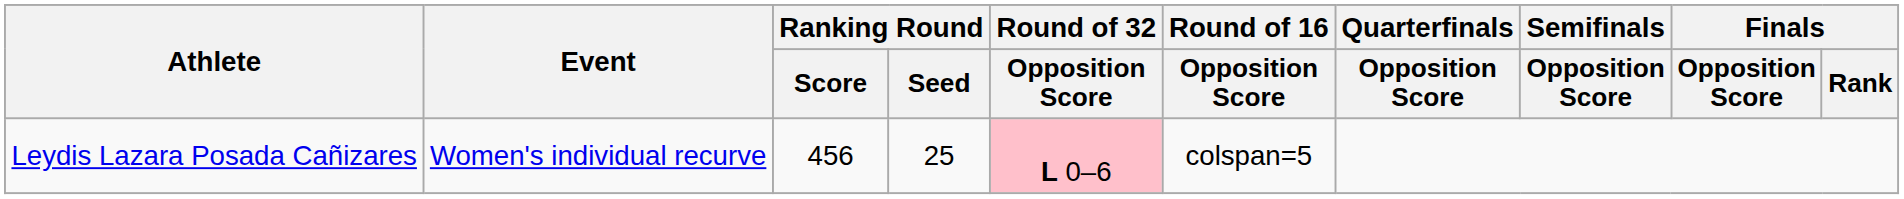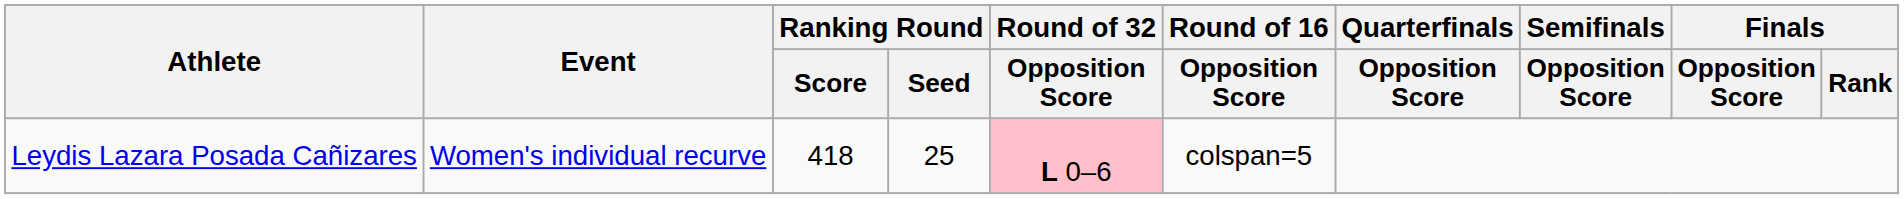(831, 156) 456 -> (831, 156) 418
